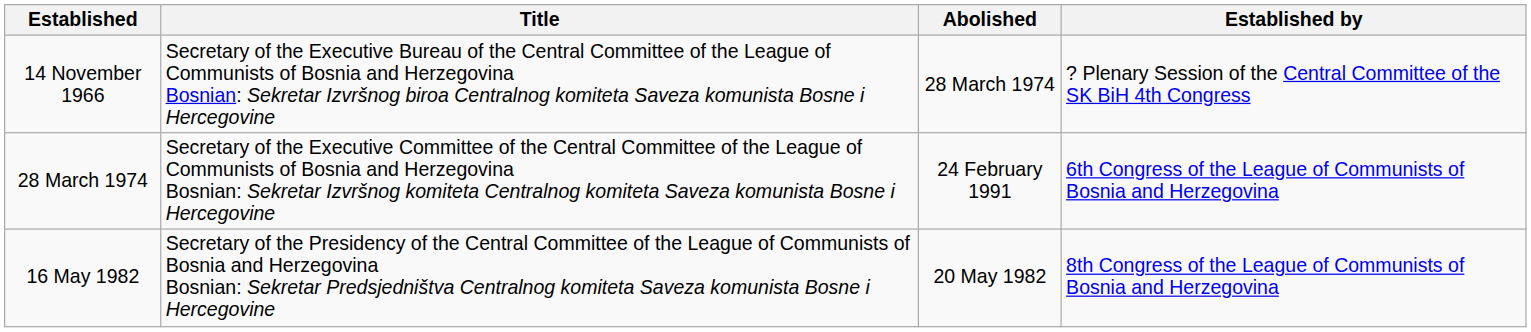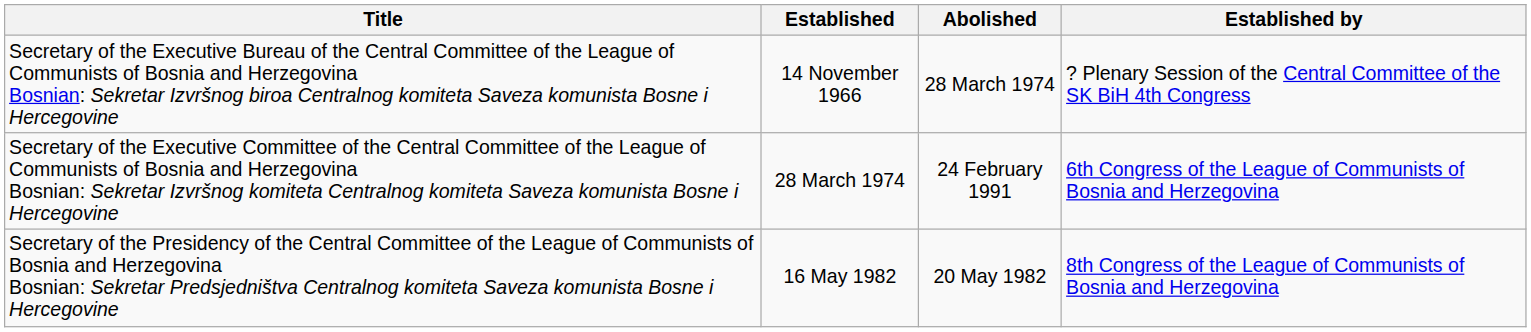columns swapped: (540, 19) <-> (83, 19)
